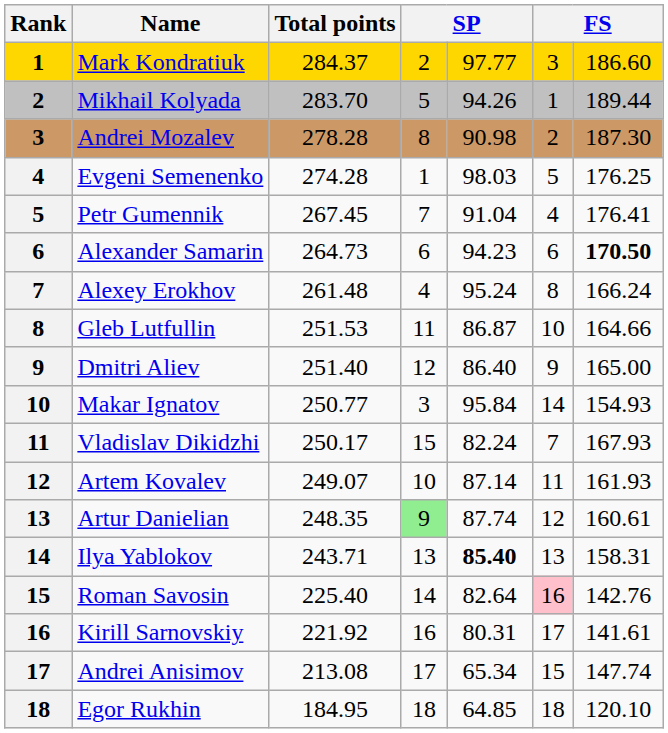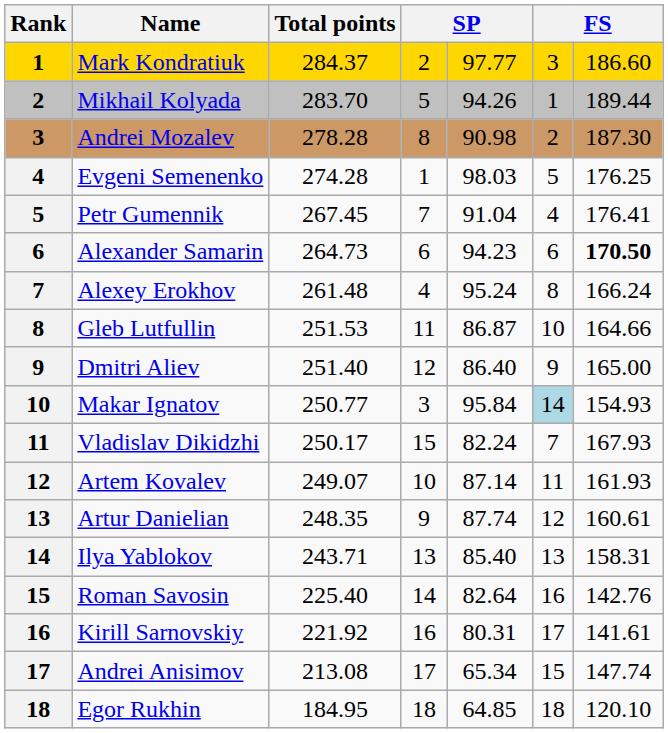(553, 404) no background -> (553, 404) lightblue background
(424, 518) lightgreen background -> (424, 518) no background
(490, 556) bold -> (490, 556) normal
(553, 594) pink background -> (553, 594) no background
